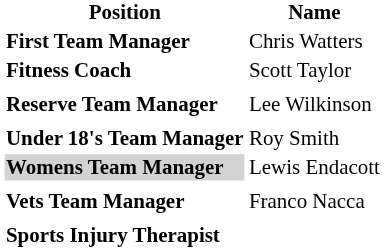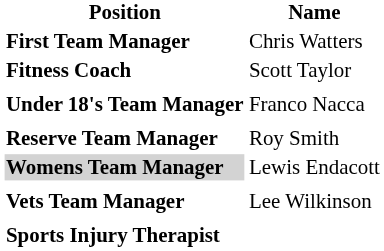(112, 104) Reserve Team Manager -> (125, 104) Under 18's Team Manager
(310, 104) Lee Wilkinson -> (307, 104) Franco Nacca
(125, 138) Under 18's Team Manager -> (112, 138) Reserve Team Manager
(307, 201) Franco Nacca -> (310, 201) Lee Wilkinson
